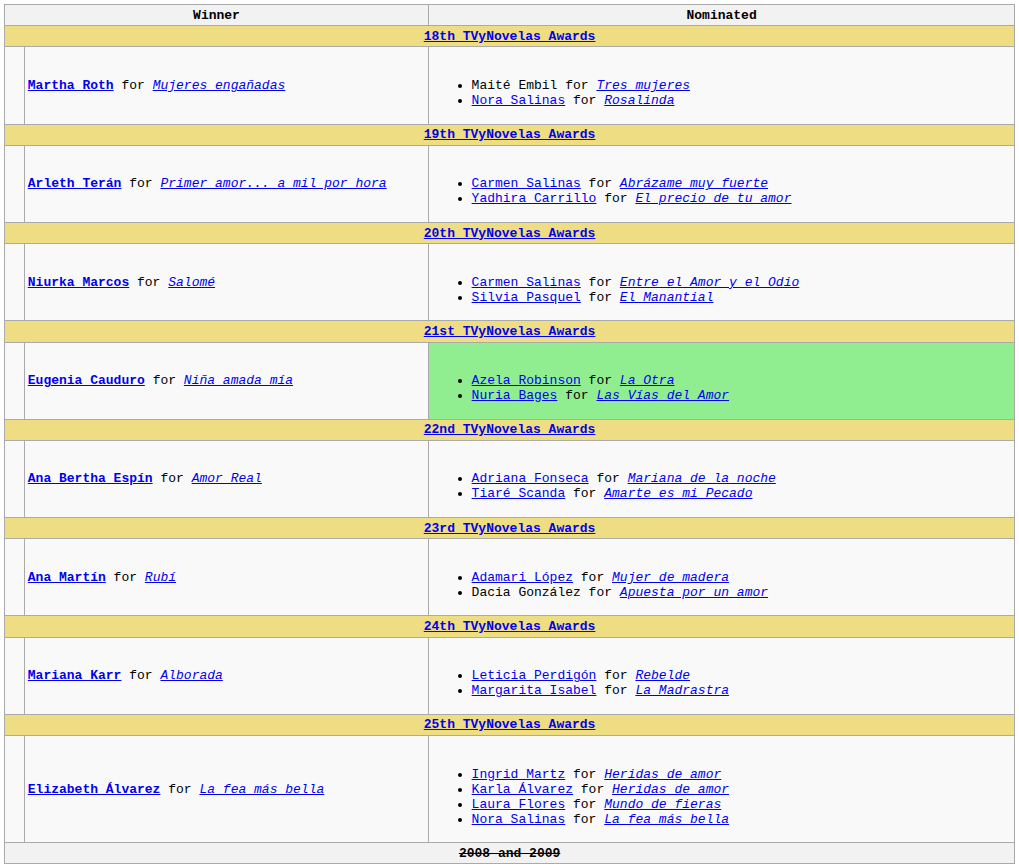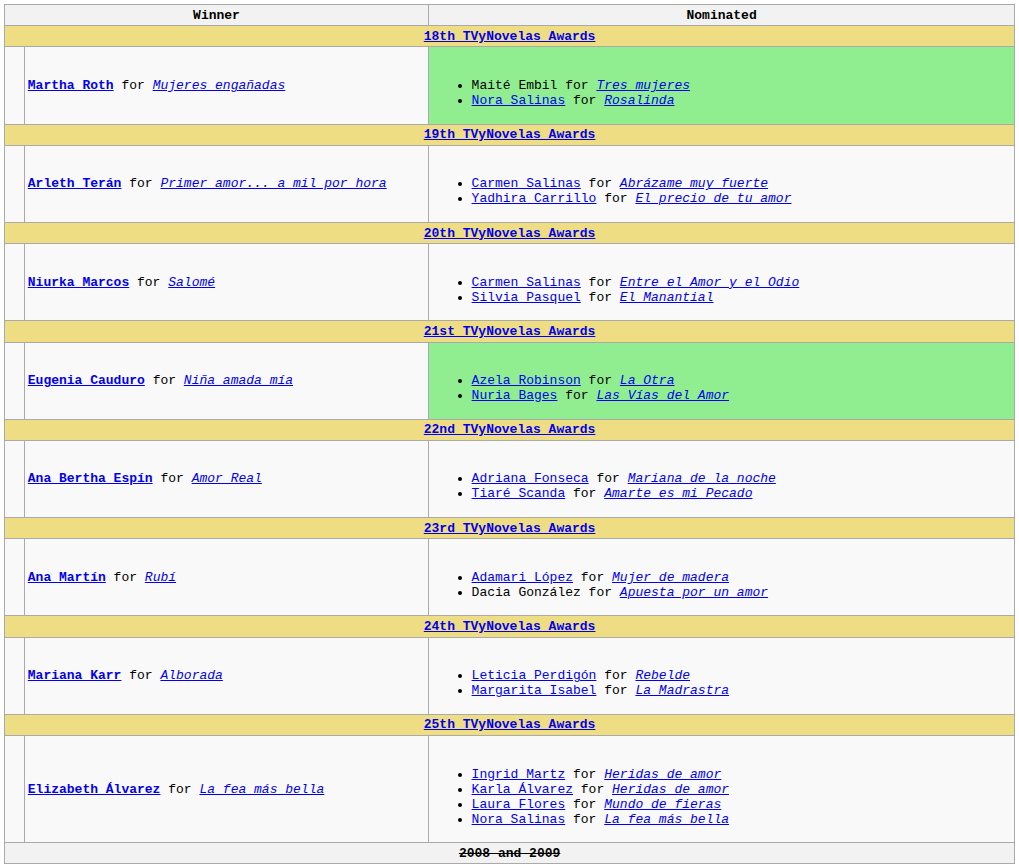(722, 93) no background -> (722, 93) lightgreen background
